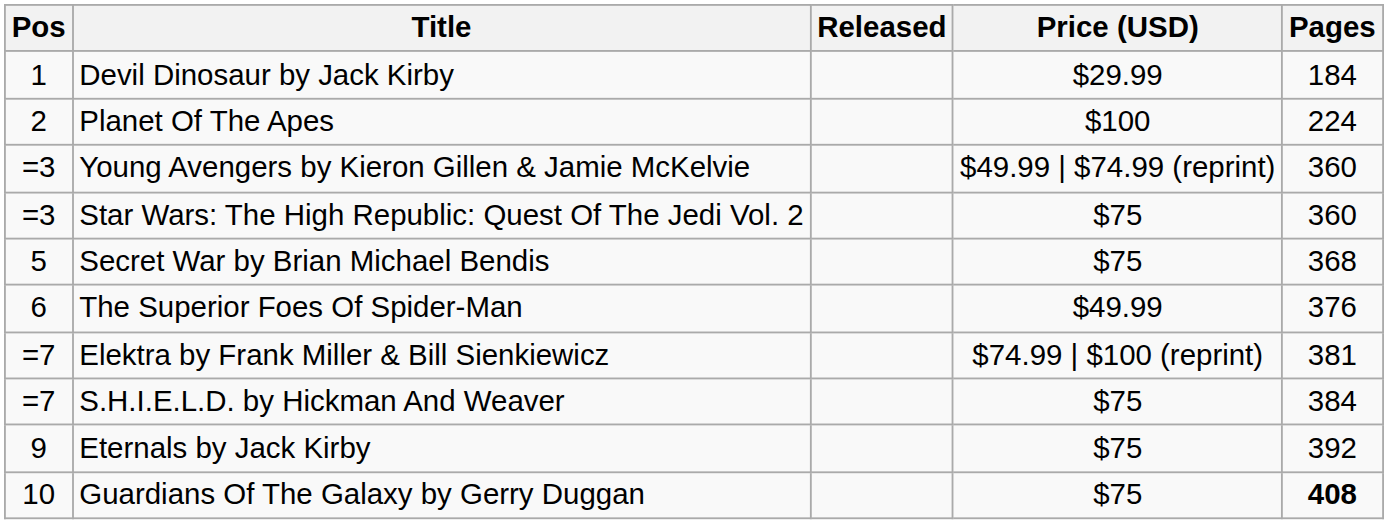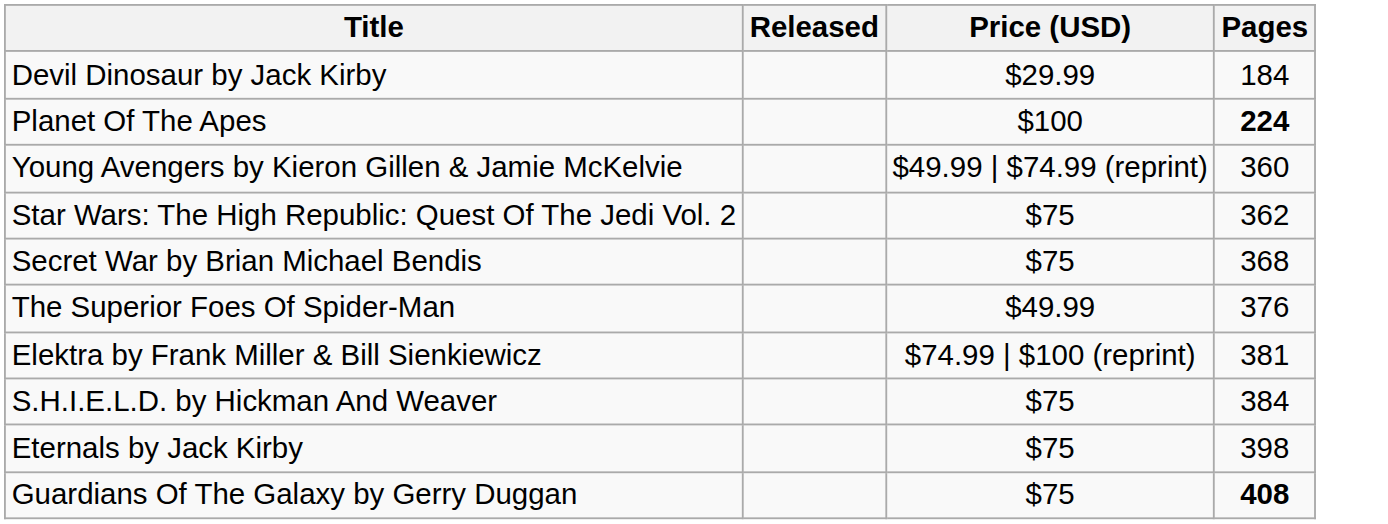- column: (39, 27)
(1332, 121) normal -> (1265, 121) bold
(1332, 214) 360 -> (1265, 214) 362
(1332, 448) 392 -> (1265, 448) 398
